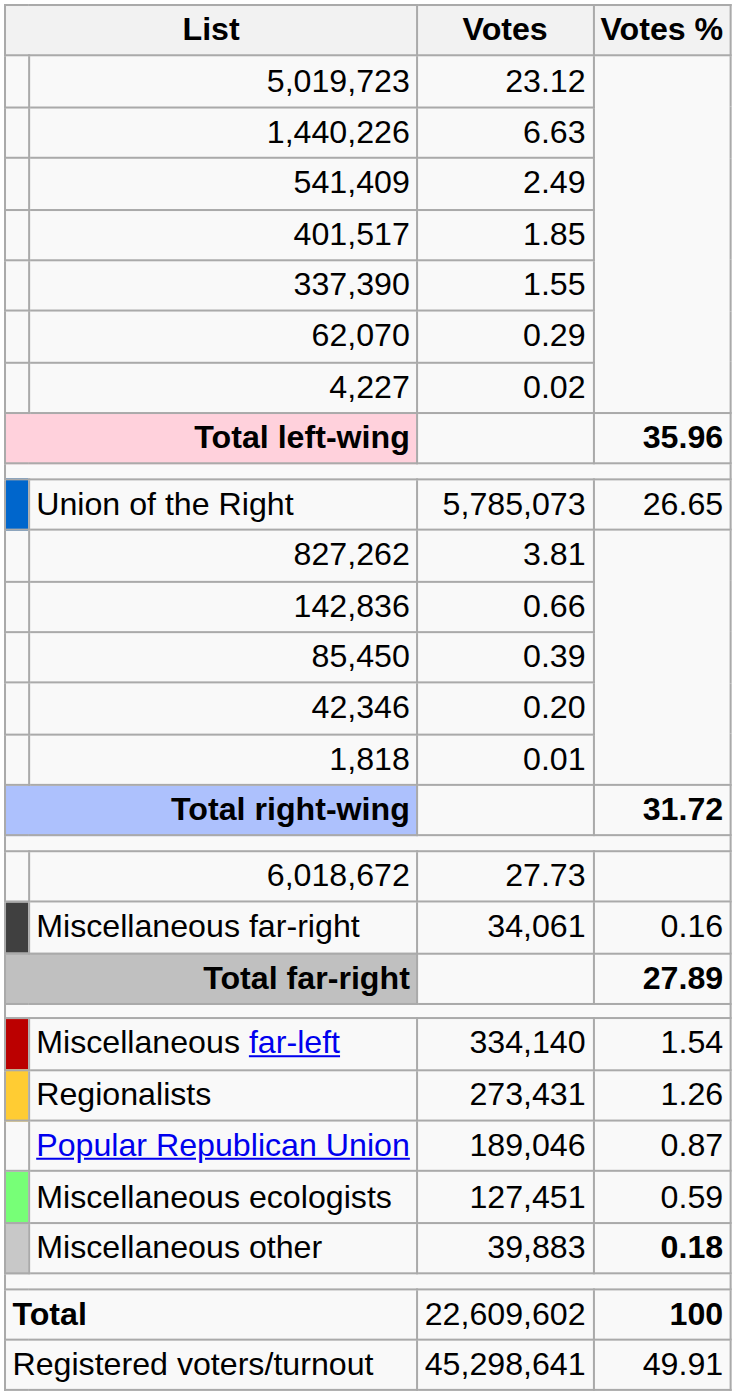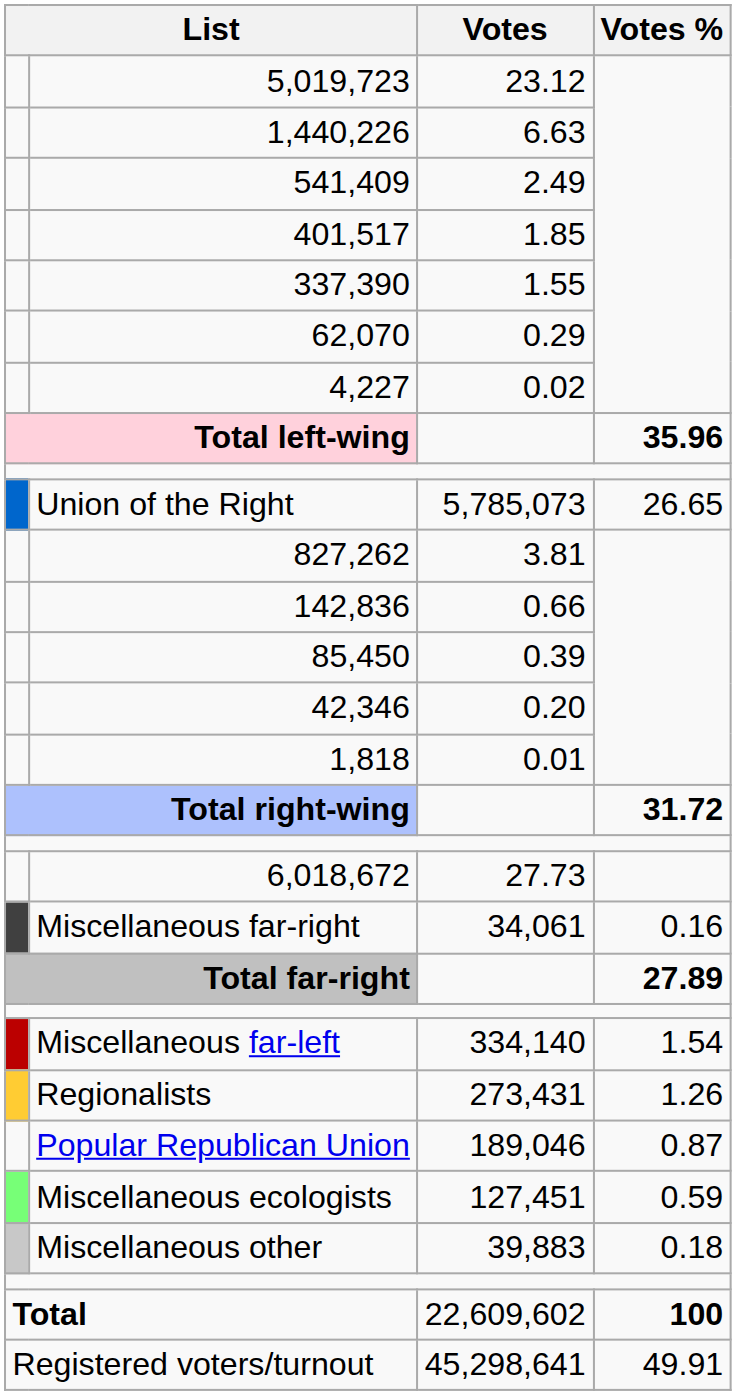(692, 1247) bold -> (692, 1247) normal
